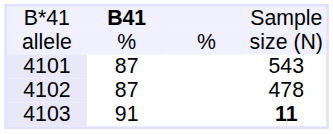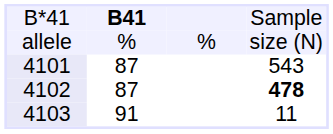(286, 90) normal -> (286, 90) bold
(286, 114) bold -> (286, 114) normal
